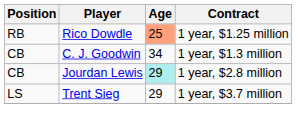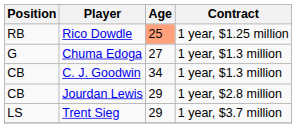+ row: (102, 53)
(155, 73) paleturquoise background -> (155, 93) no background
